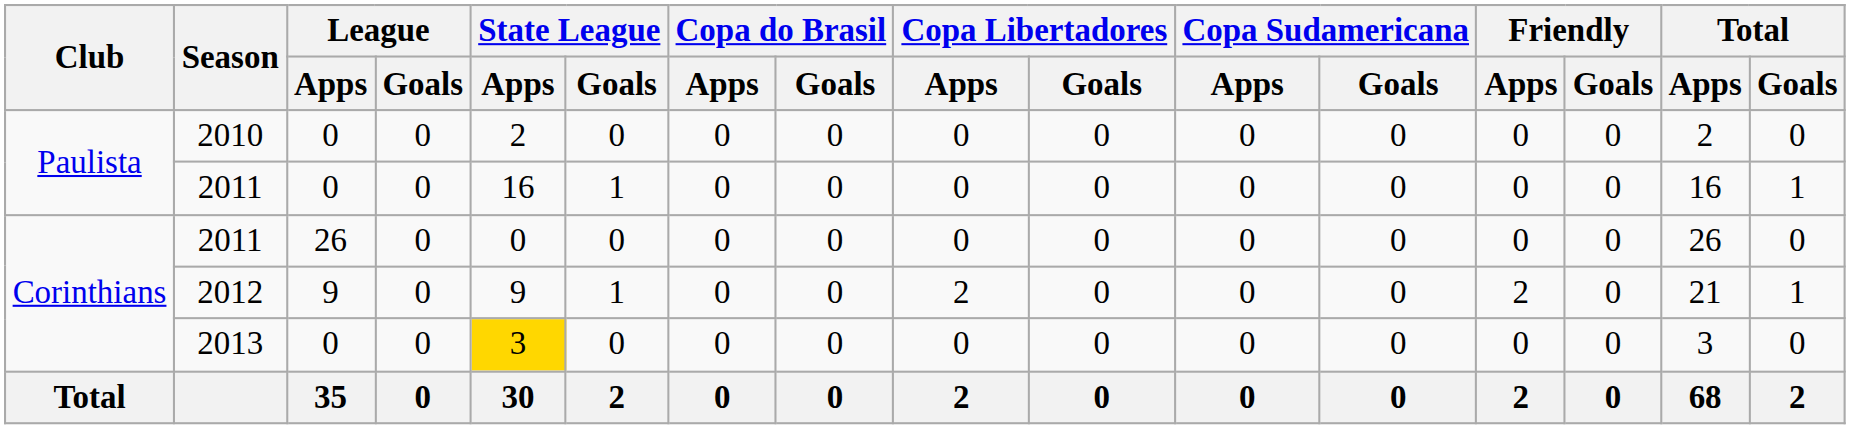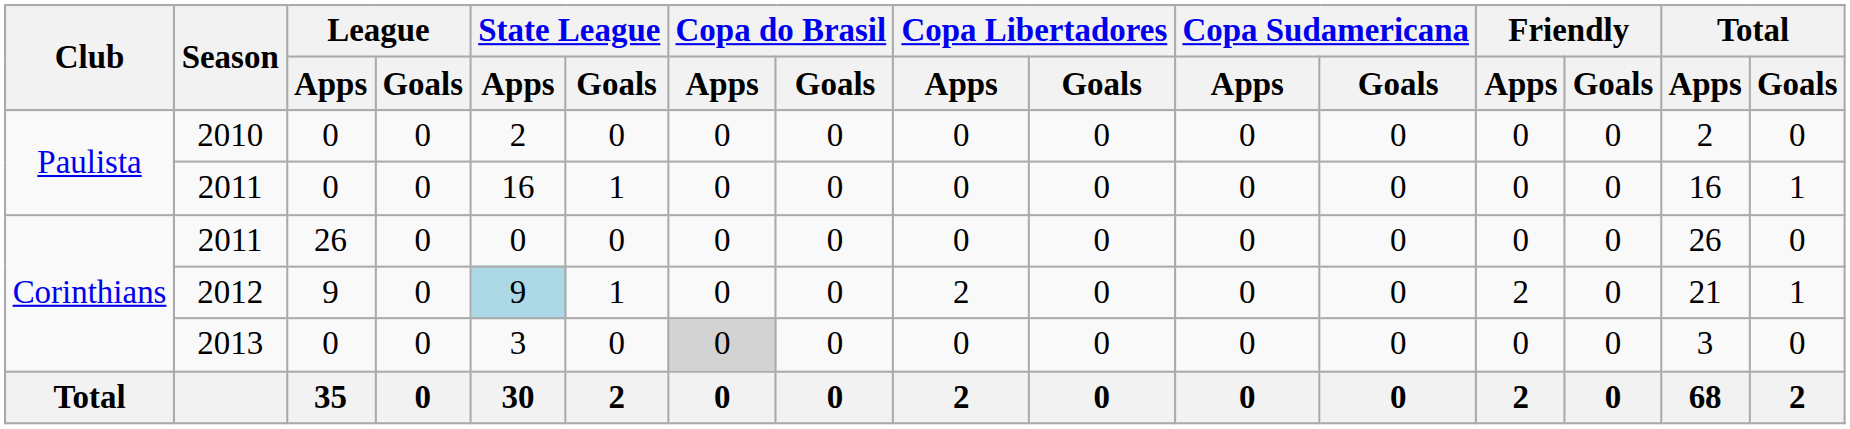(518, 291) no background -> (518, 291) lightblue background
(518, 344) gold background -> (518, 344) no background
(722, 344) no background -> (722, 344) lightgrey background
